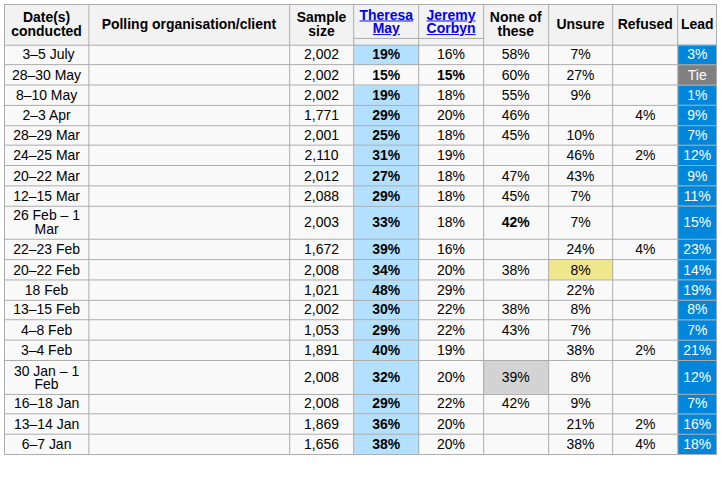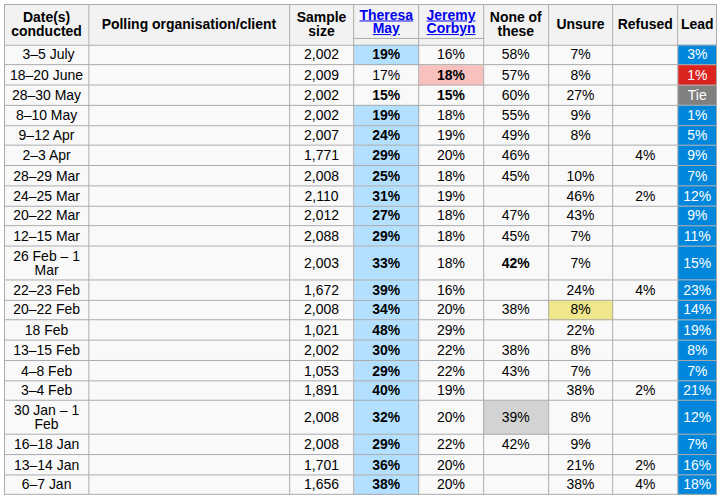+ row: (47, 75)
+ row: (47, 136)
(322, 136) 2,001 -> (322, 176) 2,008
(322, 425) 1,869 -> (322, 465) 1,701
